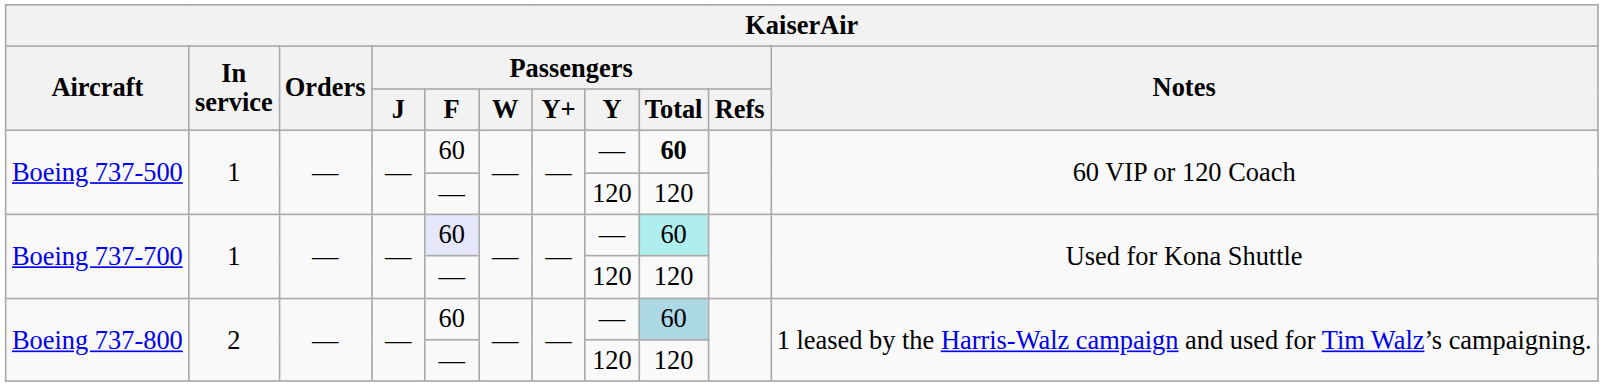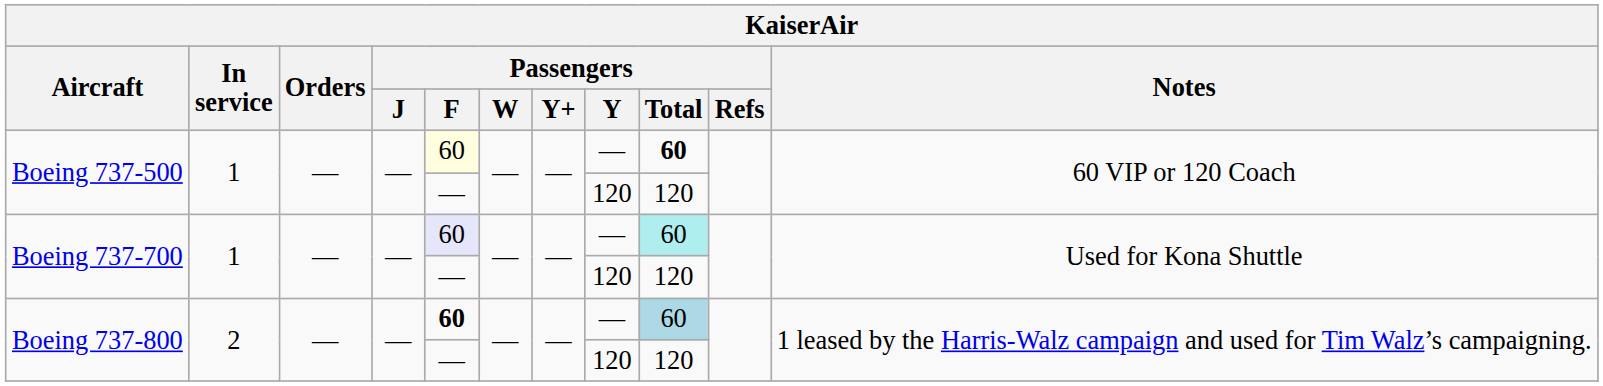(452, 151) no background -> (452, 151) lightyellow background
(452, 318) normal -> (452, 318) bold
